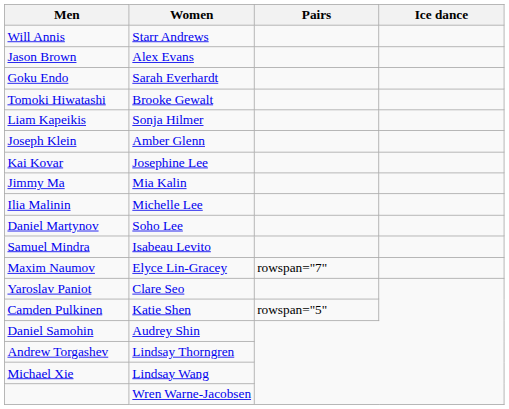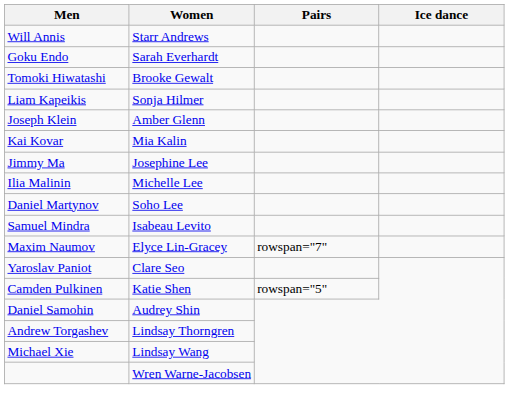- row: (42, 57)
(170, 162) Josephine Lee -> (159, 141) Mia Kalin
(159, 183) Mia Kalin -> (170, 162) Josephine Lee
